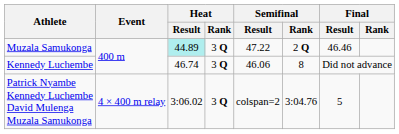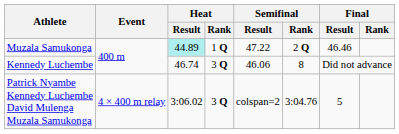(219, 47) 3 Q -> (219, 47) 1 Q
